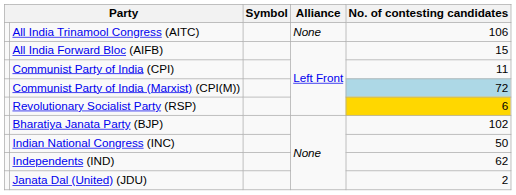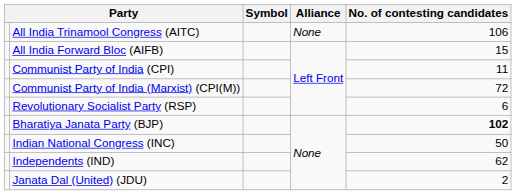(502, 87) lightblue background -> (502, 87) no background
(505, 106) gold background -> (505, 106) no background
(498, 124) normal -> (498, 124) bold
